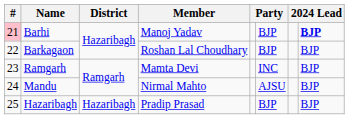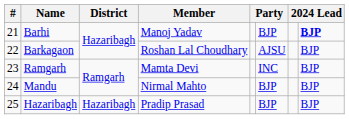(13, 31) pink background -> (13, 31) no background
(267, 50) BJP -> (272, 50) AJSU
(272, 86) AJSU -> (267, 86) BJP
